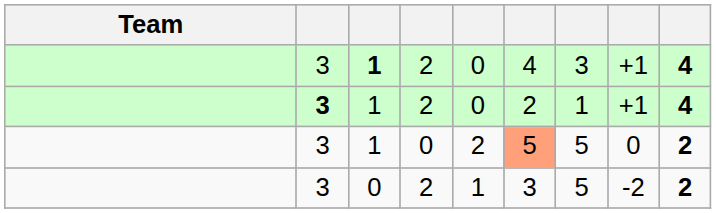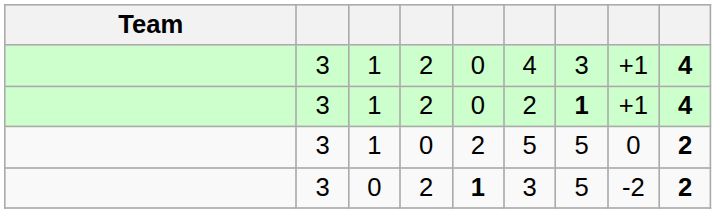(374, 65) bold -> (374, 65) normal
(322, 106) bold -> (322, 106) normal
(582, 106) normal -> (582, 106) bold
(530, 146) lightsalmon background -> (530, 146) no background
(478, 187) normal -> (478, 187) bold
